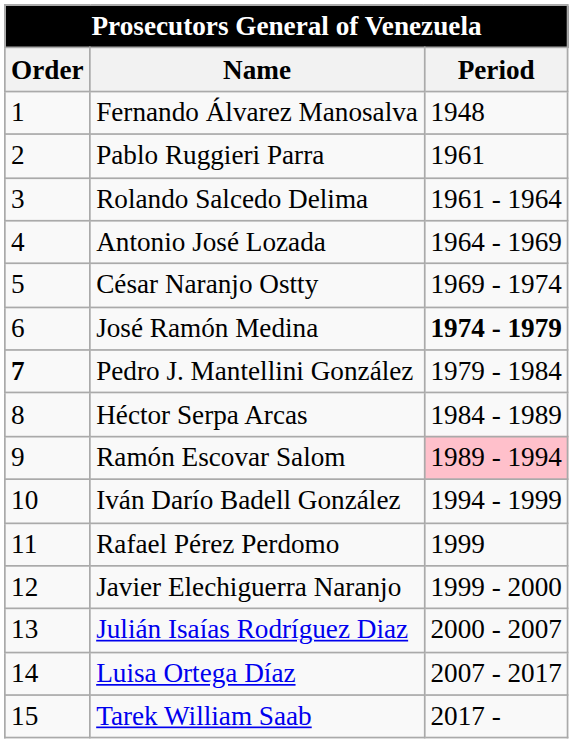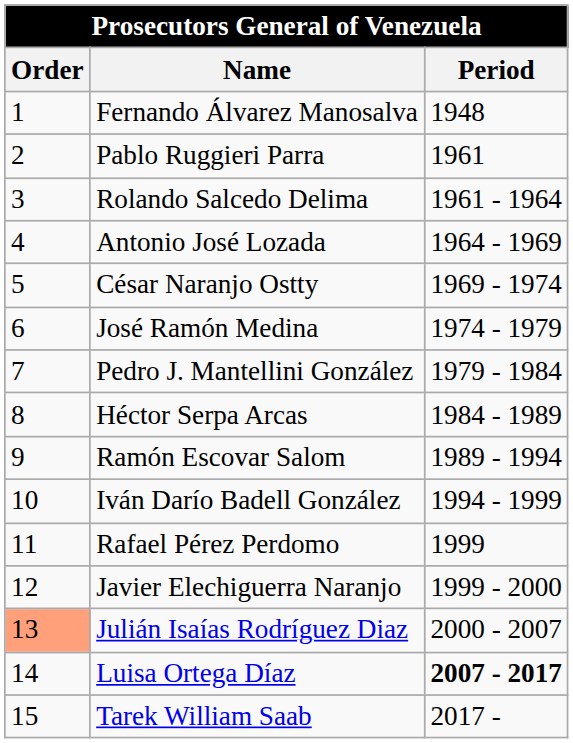(496, 328) bold -> (496, 328) normal
(18, 371) bold -> (18, 371) normal
(496, 457) pink background -> (496, 457) no background
(25, 629) no background -> (25, 629) lightsalmon background
(496, 673) normal -> (496, 673) bold
